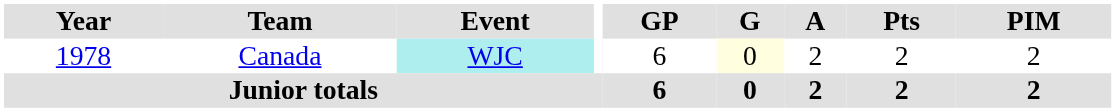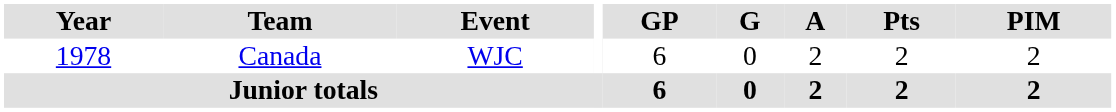(495, 55) paleturquoise background -> (495, 55) no background
(750, 55) lightyellow background -> (750, 55) no background
